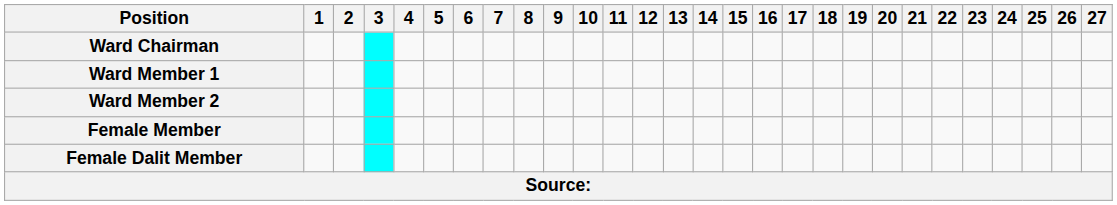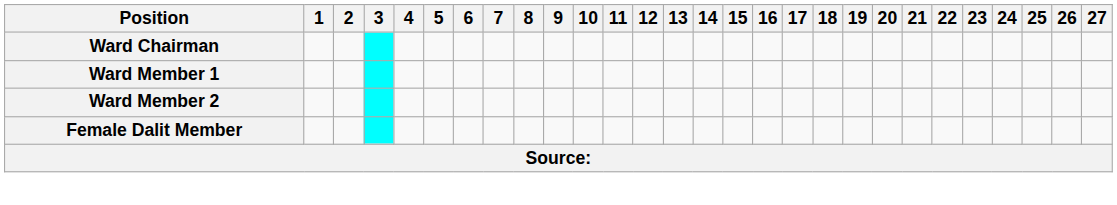- row: (154, 130)
